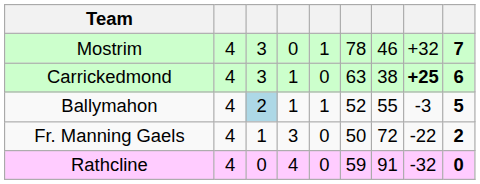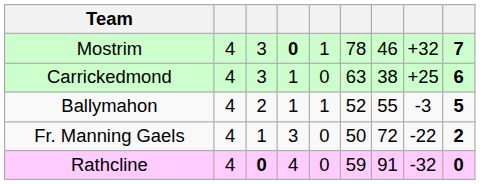(293, 48) normal -> (293, 48) bold
(423, 77) bold -> (423, 77) normal
(262, 106) lightblue background -> (262, 106) no background
(262, 164) normal -> (262, 164) bold
